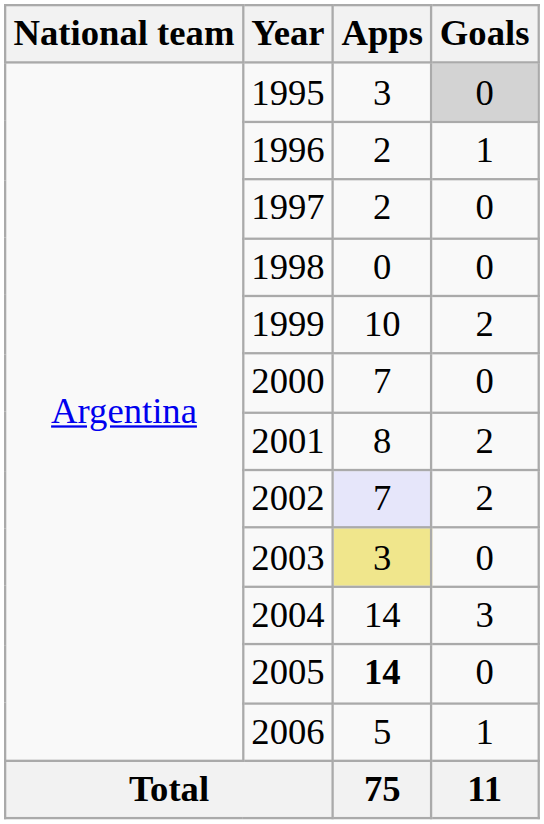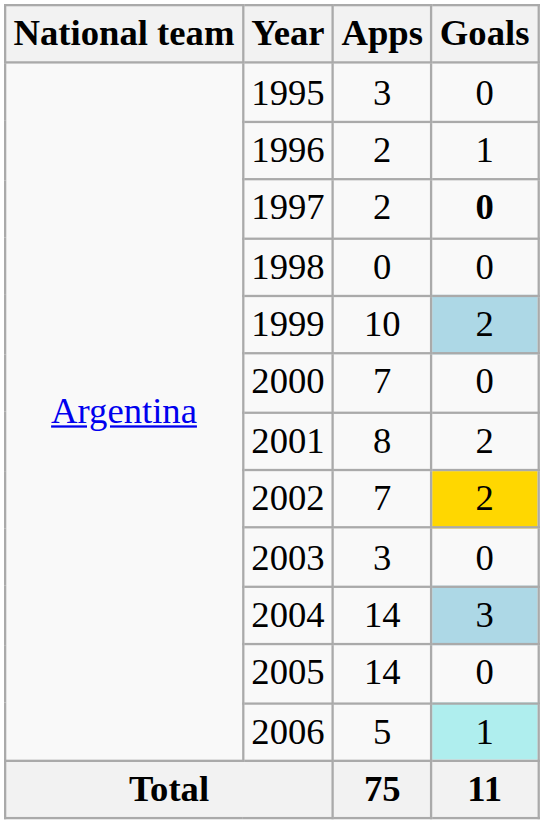(485, 91) lightgrey background -> (485, 91) no background
(485, 207) normal -> (485, 207) bold
(485, 324) no background -> (485, 324) lightblue background
(382, 498) lavender background -> (382, 498) no background
(485, 498) no background -> (485, 498) gold background
(382, 556) khaki background -> (382, 556) no background
(485, 614) no background -> (485, 614) lightblue background
(382, 672) bold -> (382, 672) normal
(485, 730) no background -> (485, 730) paleturquoise background
